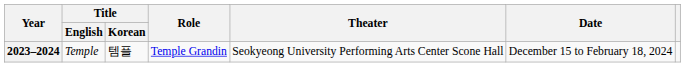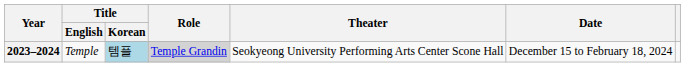(120, 51) no background -> (120, 51) lightblue background
(189, 51) no background -> (189, 51) lightgrey background
